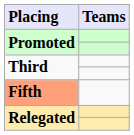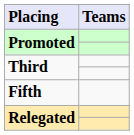(25, 92) lightsalmon background -> (25, 92) no background
